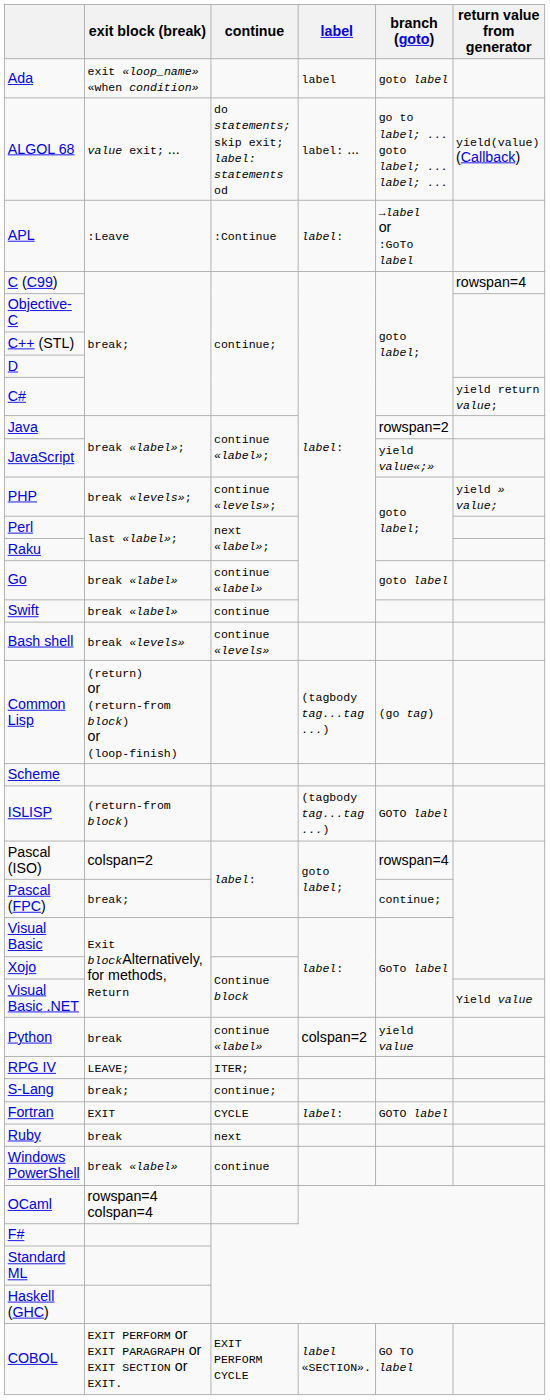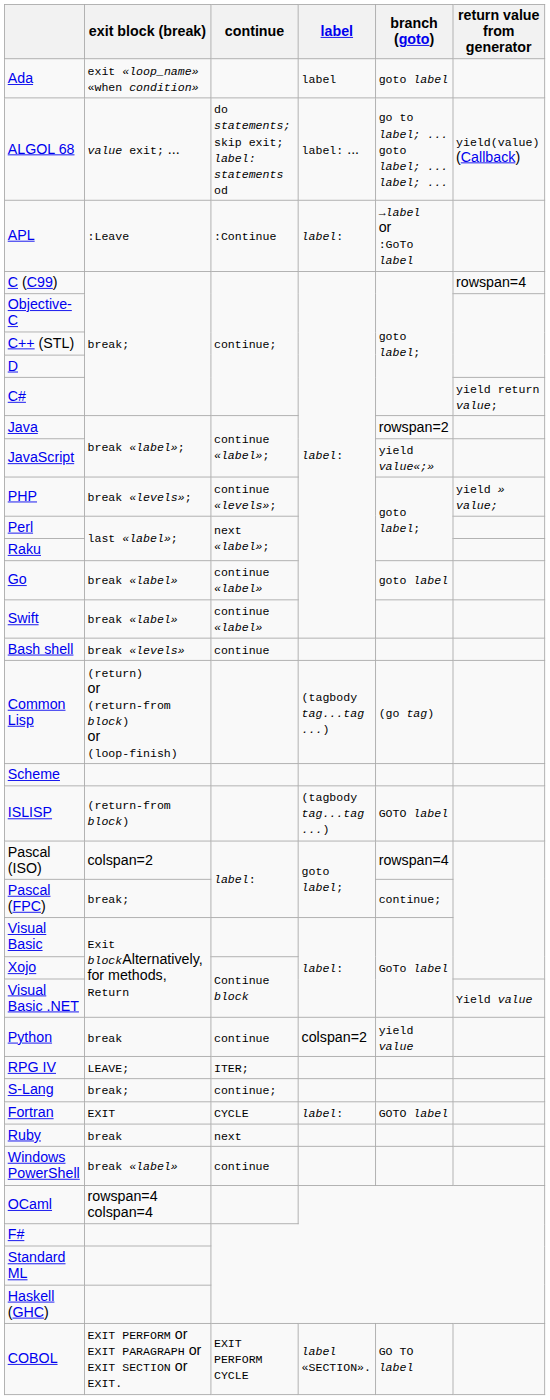(242, 612) continue -> (242, 620) continue «label»
(242, 643) continue «levels» -> (242, 651) continue
(242, 1038) continue «label» -> (242, 1038) continue
